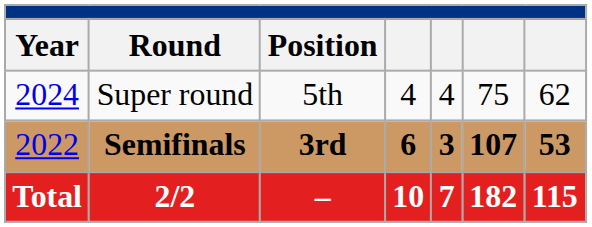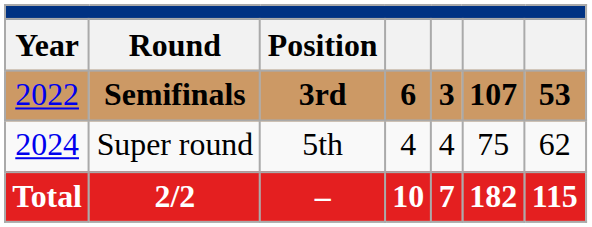rows swapped: (175, 145) <-> (175, 94)
